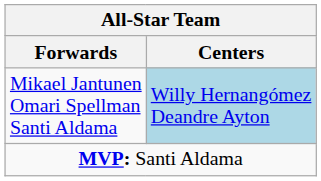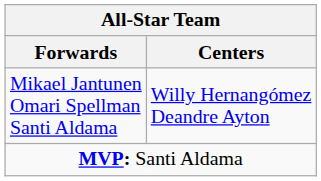(231, 105) lightblue background -> (231, 105) no background
